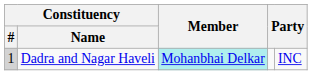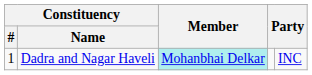(11, 59) lightgrey background -> (11, 59) no background
